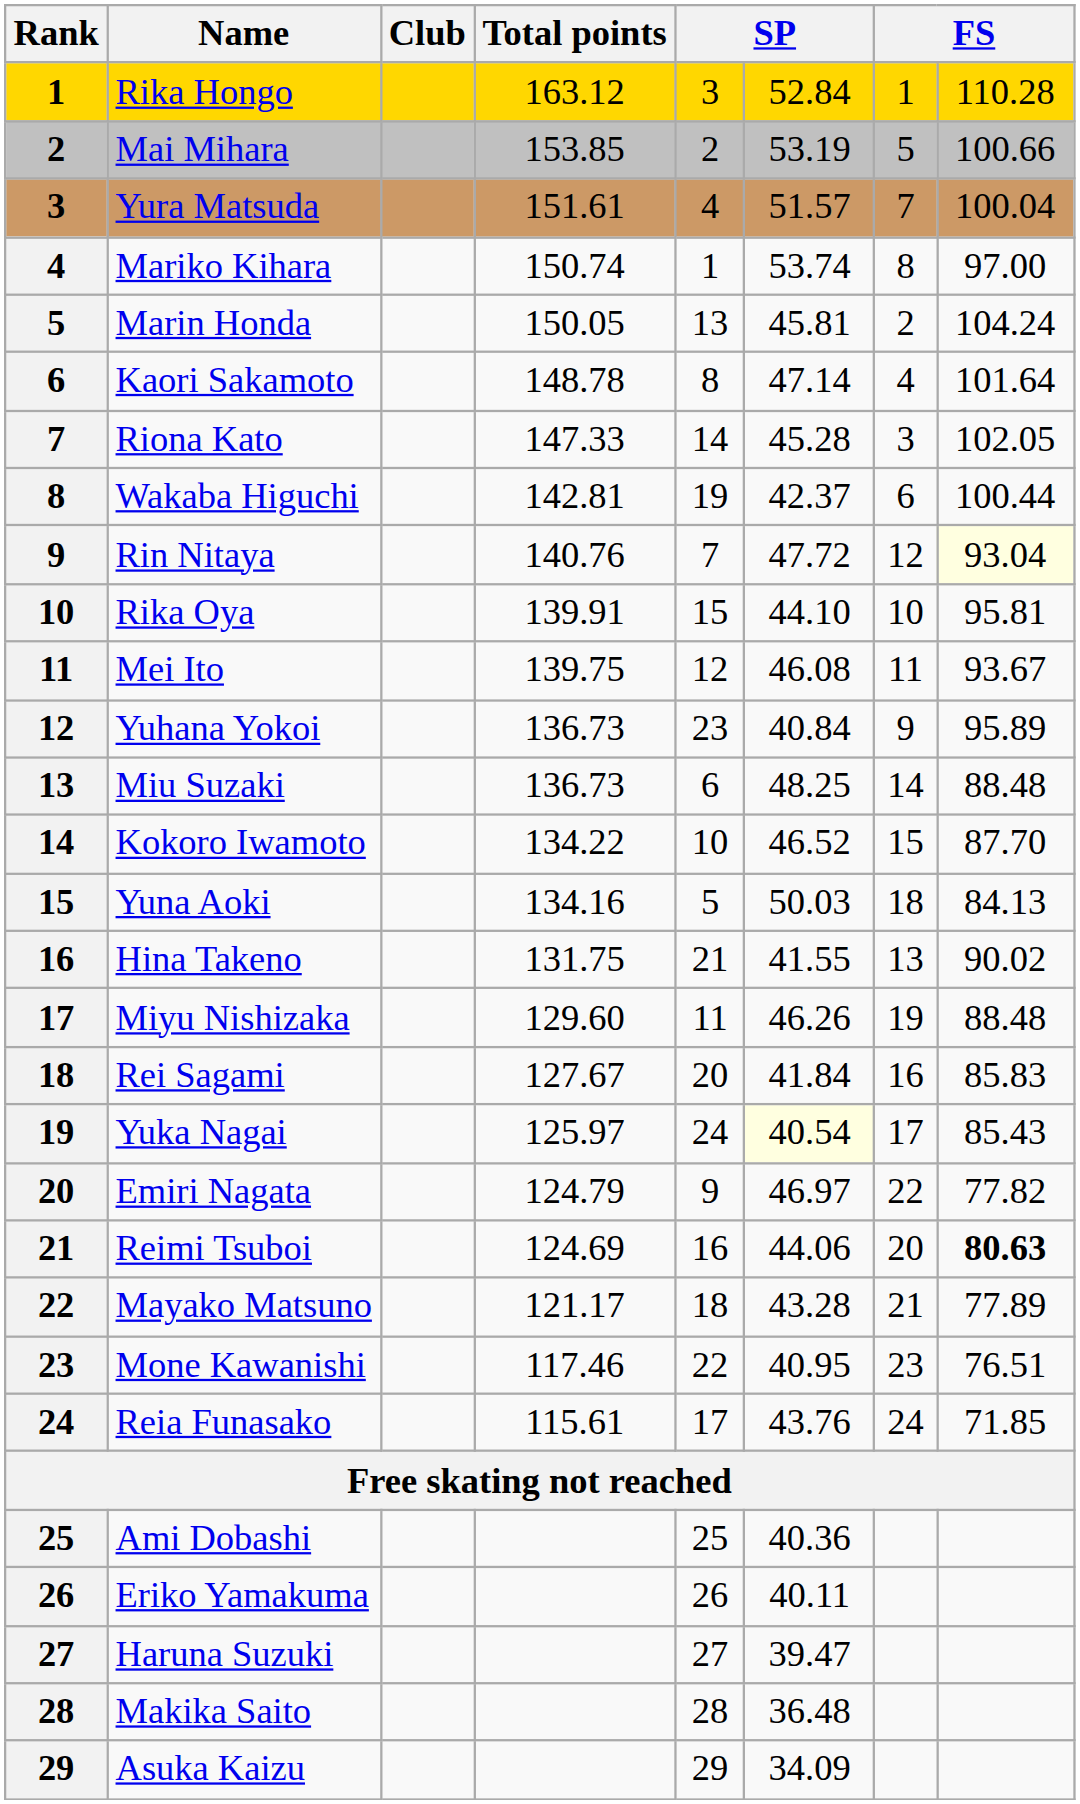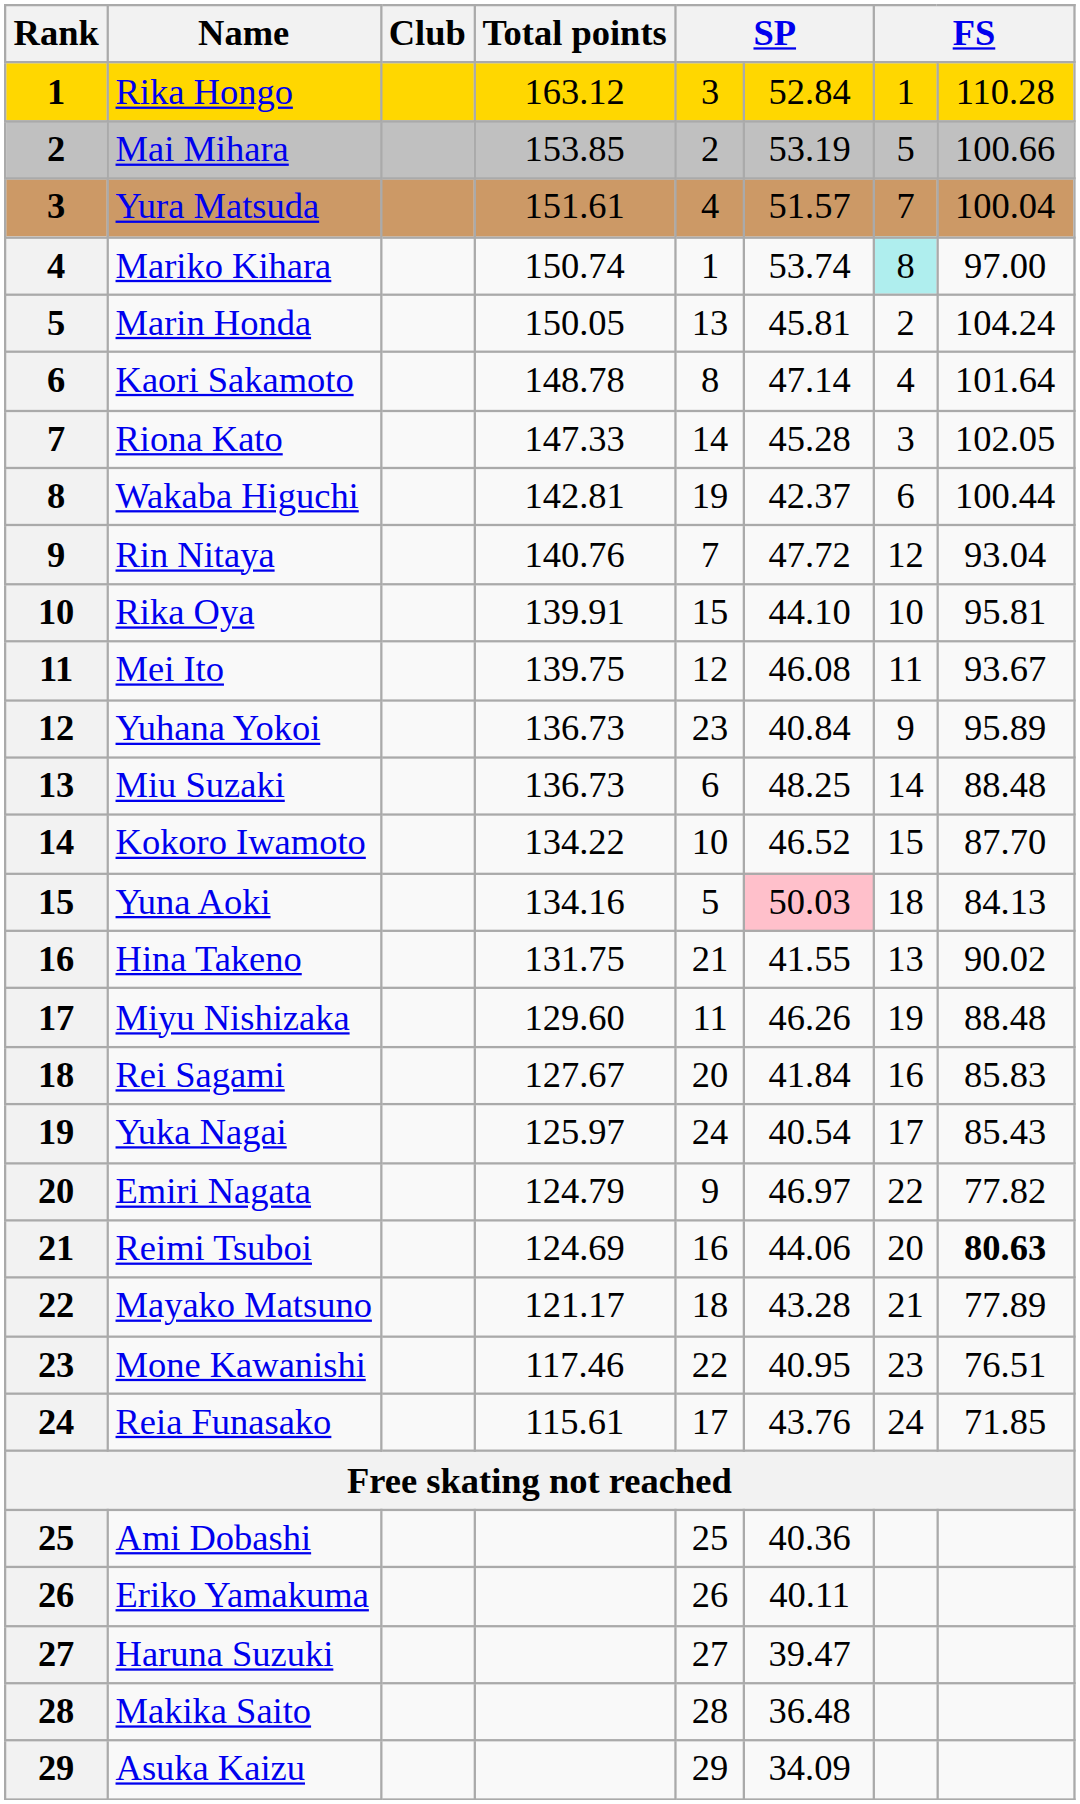(906, 264) no background -> (906, 264) paleturquoise background
(1005, 554) lightyellow background -> (1005, 554) no background
(810, 901) no background -> (810, 901) pink background
(810, 1132) lightyellow background -> (810, 1132) no background
